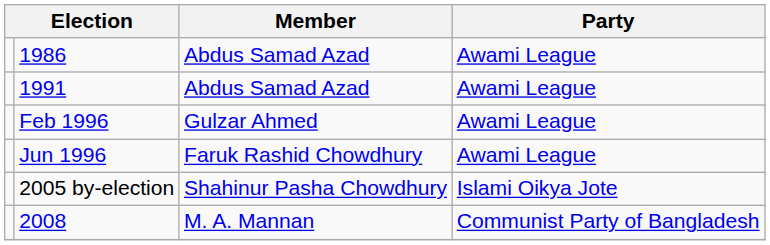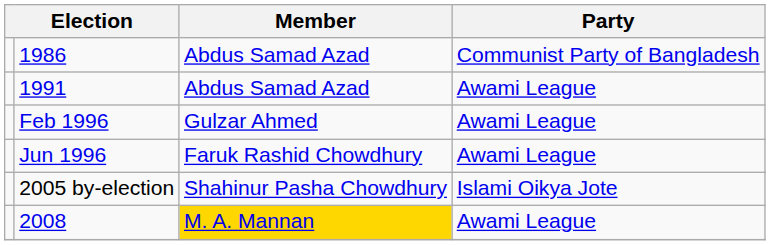(526, 54) Awami League -> (608, 54) Communist Party of Bangladesh
(249, 222) no background -> (249, 222) gold background
(608, 222) Communist Party of Bangladesh -> (526, 222) Awami League
